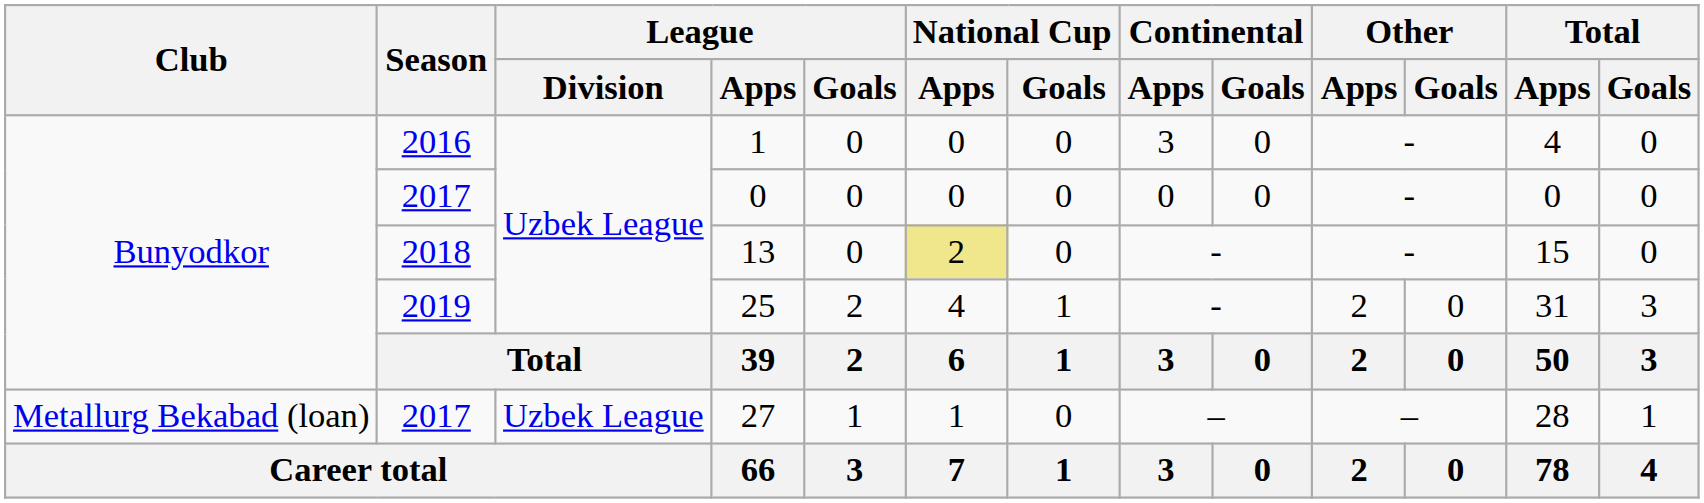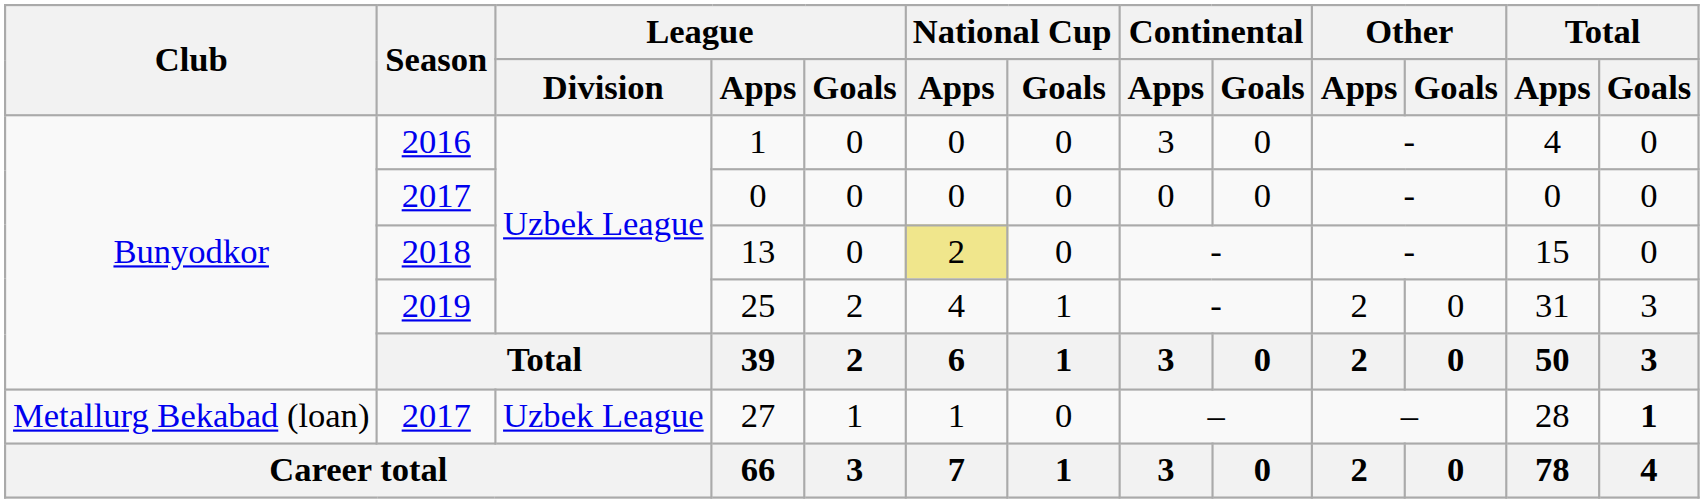(1649, 415) normal -> (1649, 415) bold
